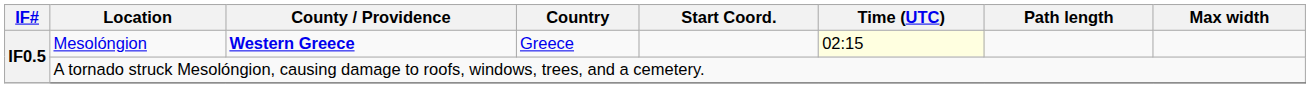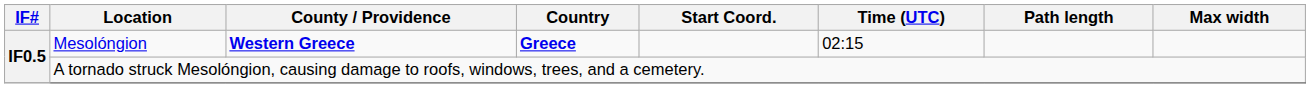(547, 43) normal -> (548, 43) bold
(843, 43) lightyellow background -> (843, 43) no background
